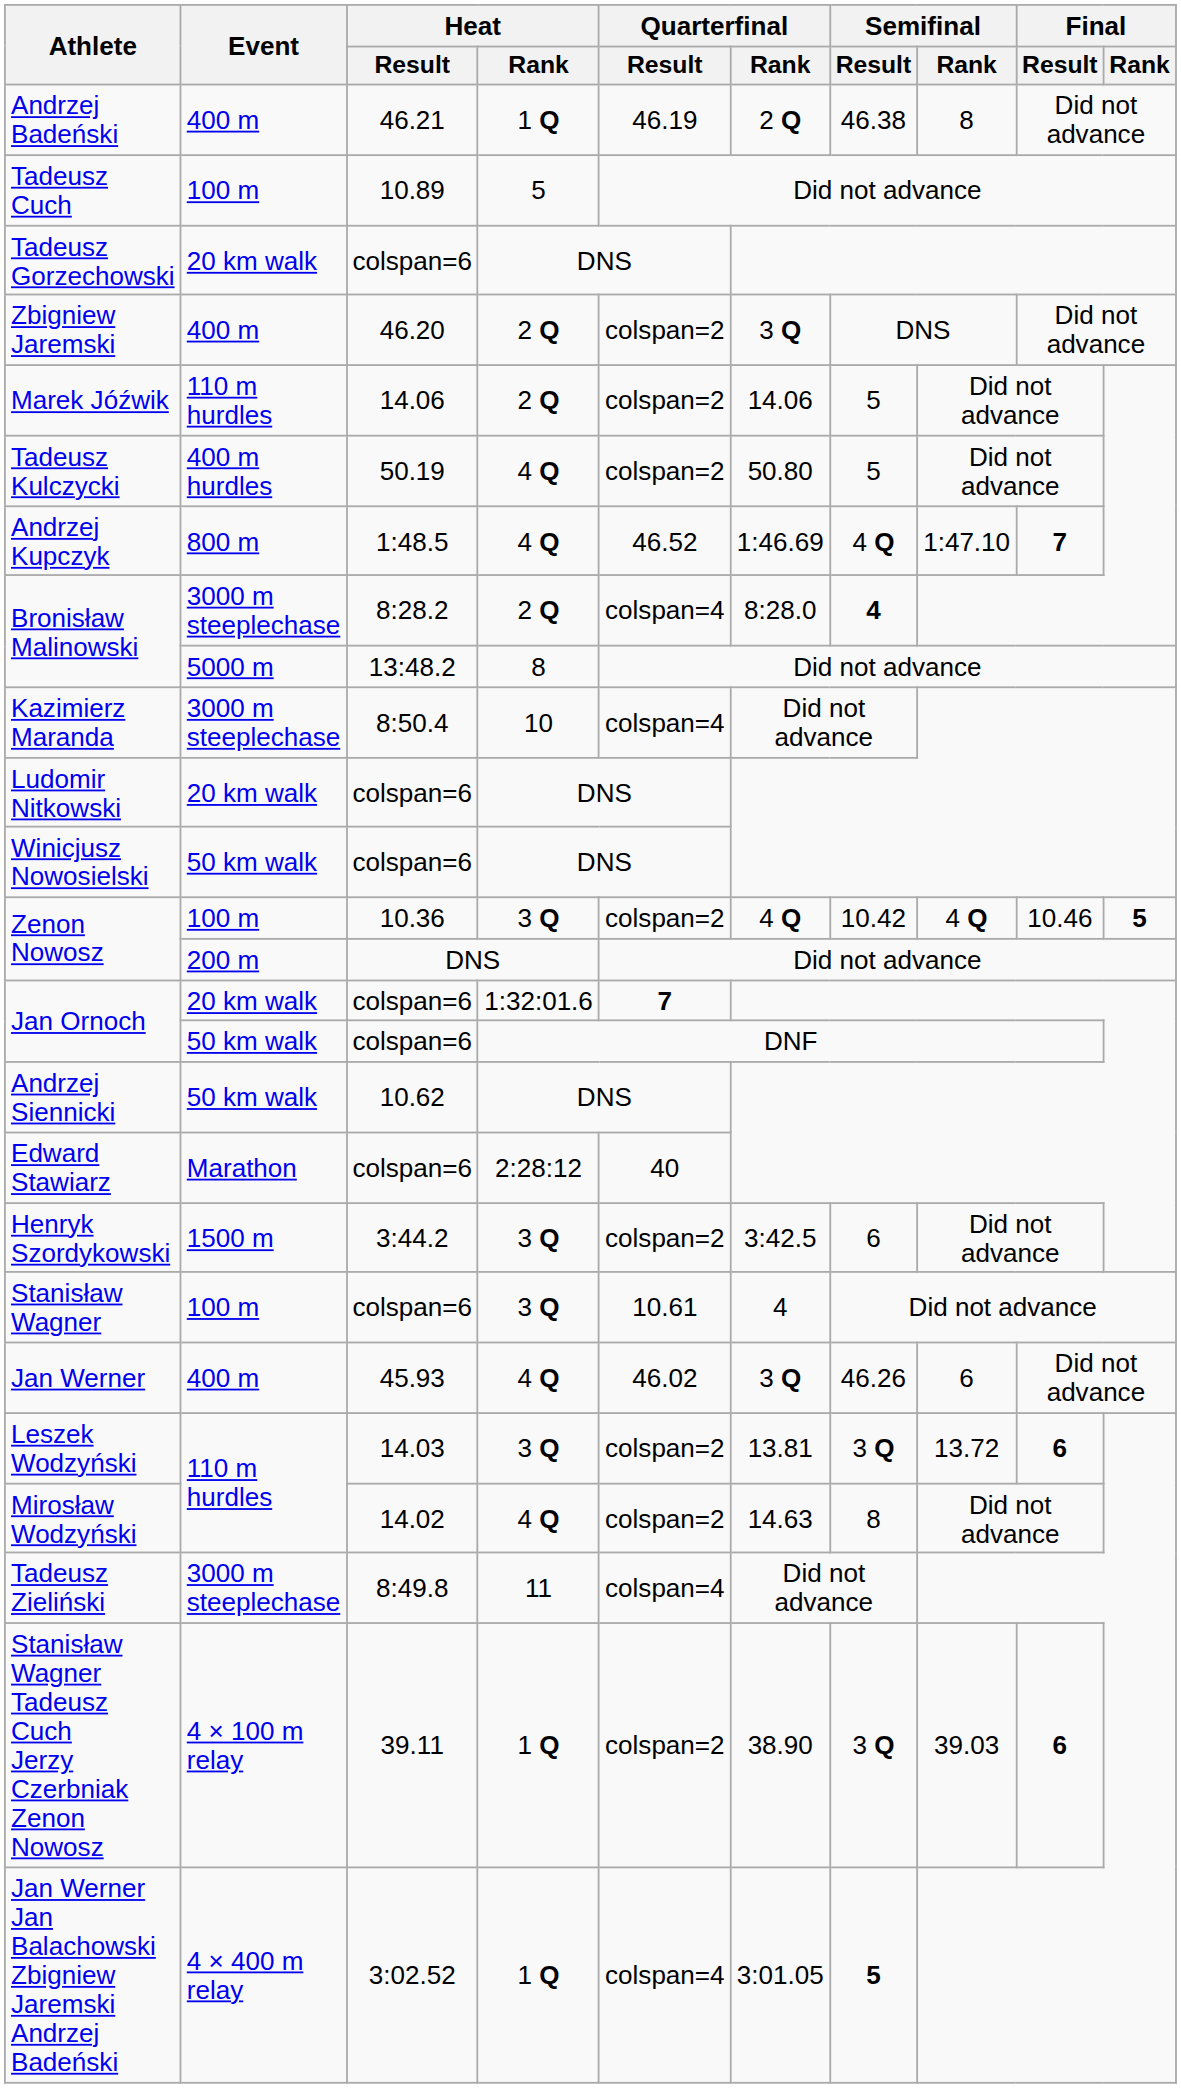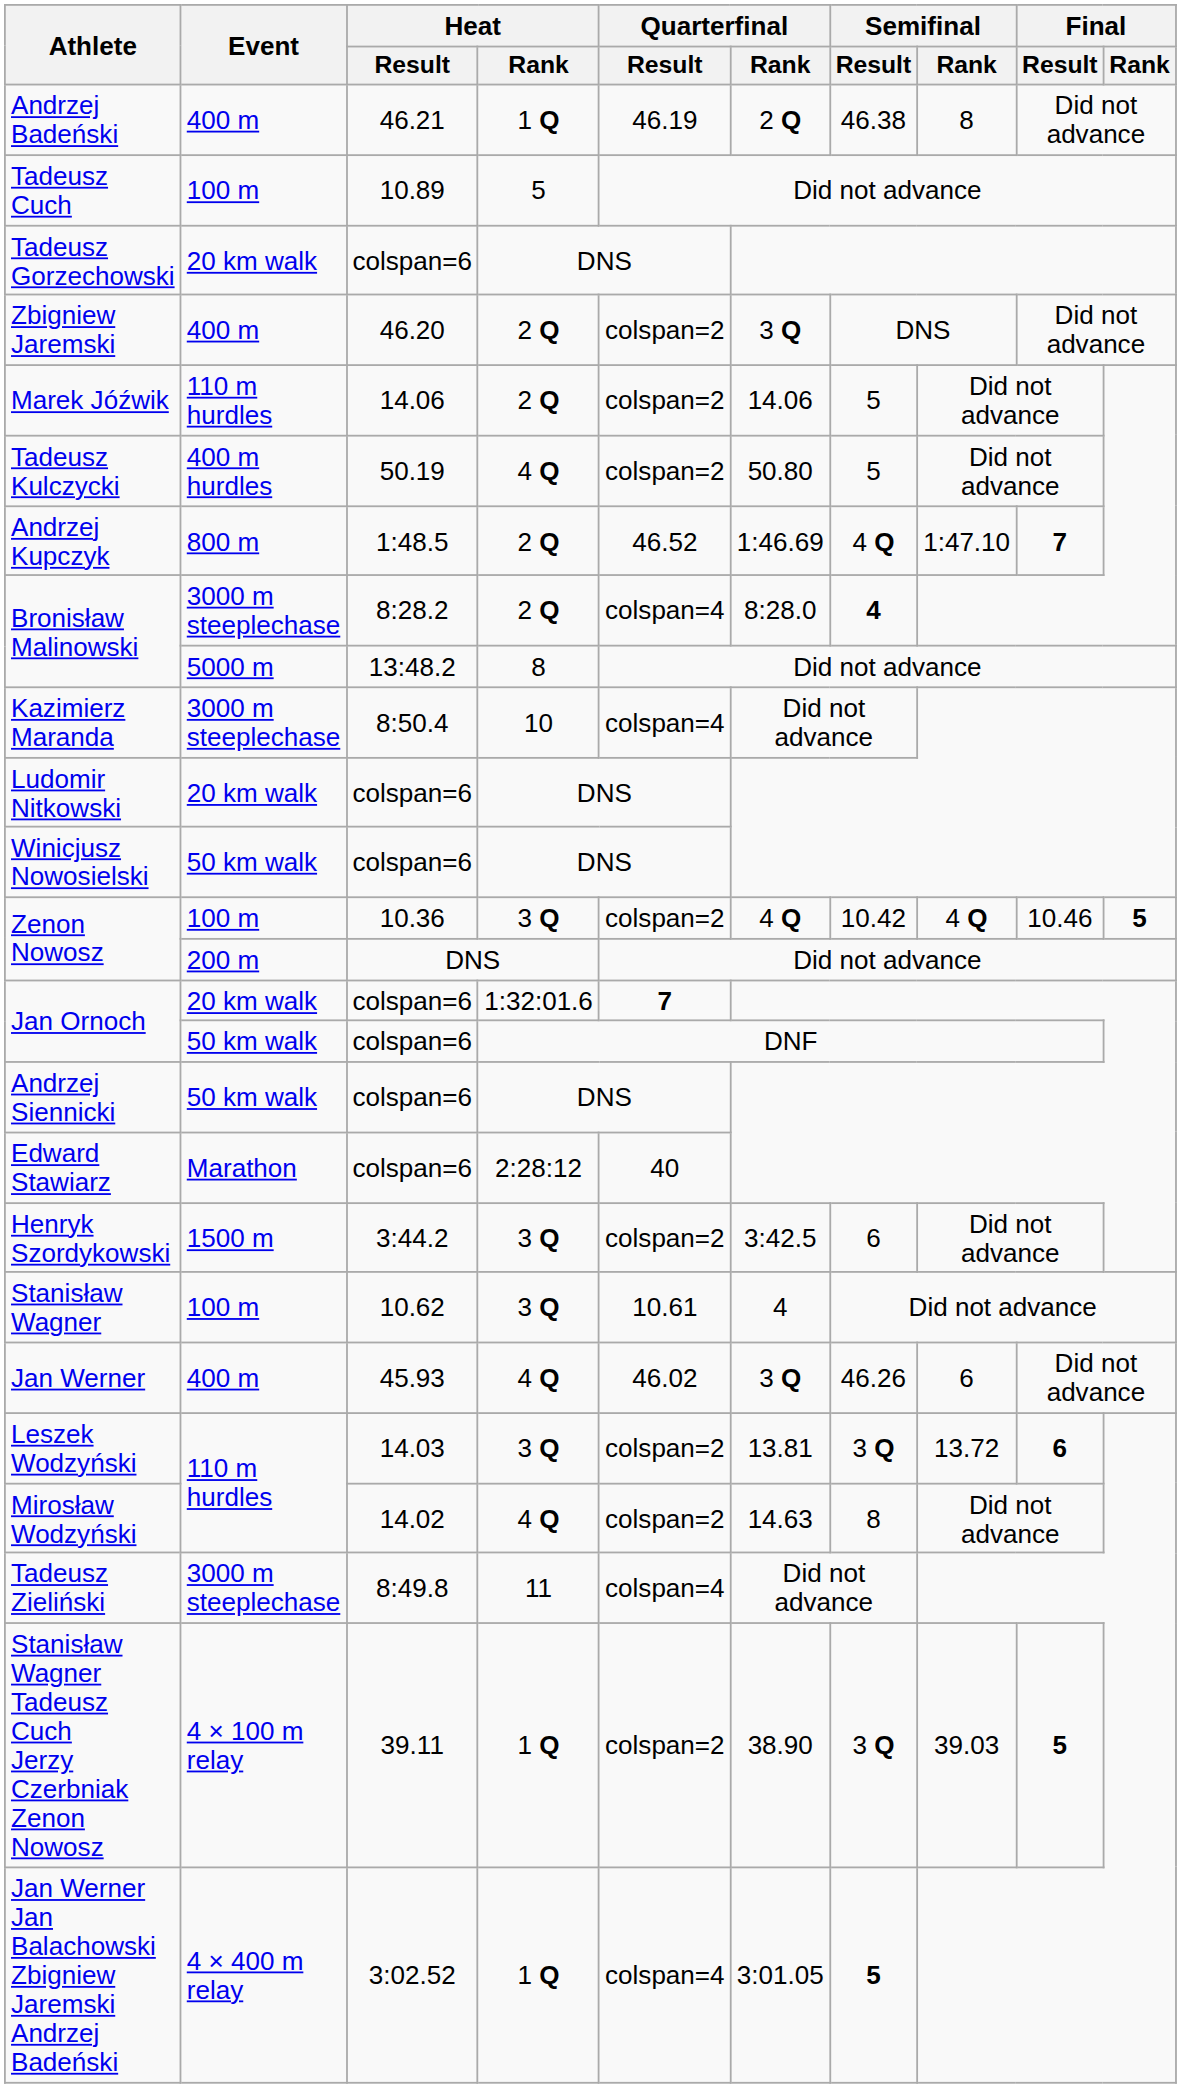(539, 541) 4 Q -> (539, 541) 2 Q
(412, 1098) 10.62 -> (412, 1098) colspan=6
(412, 1308) colspan=6 -> (412, 1308) 10.62
(1060, 1746) 6 -> (1060, 1746) 5
